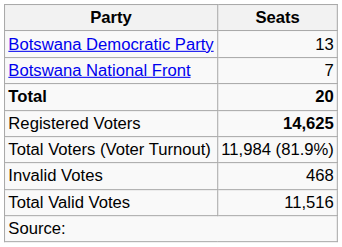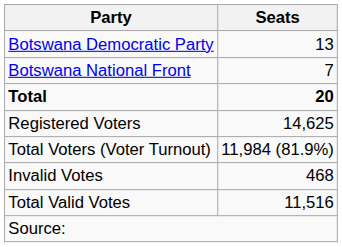(308, 123) bold -> (308, 123) normal
